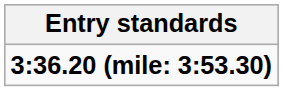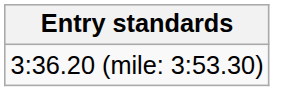(141, 64) bold -> (137, 64) normal
